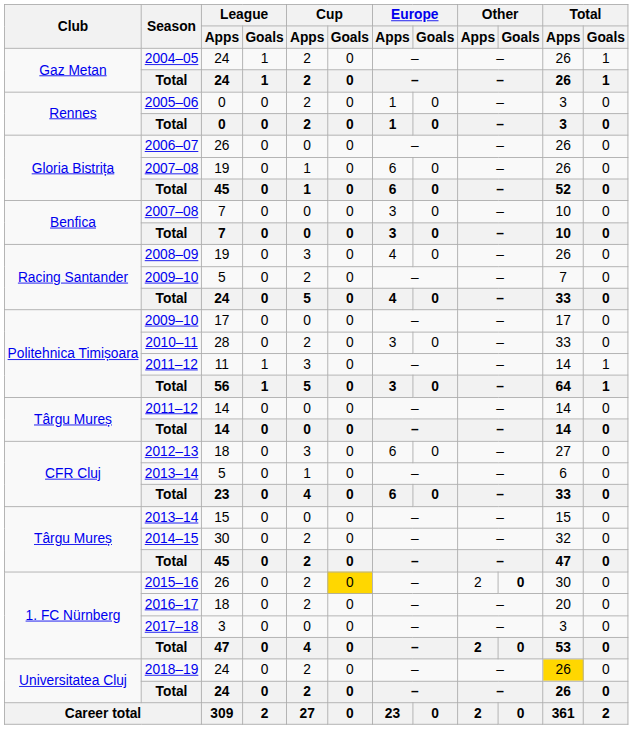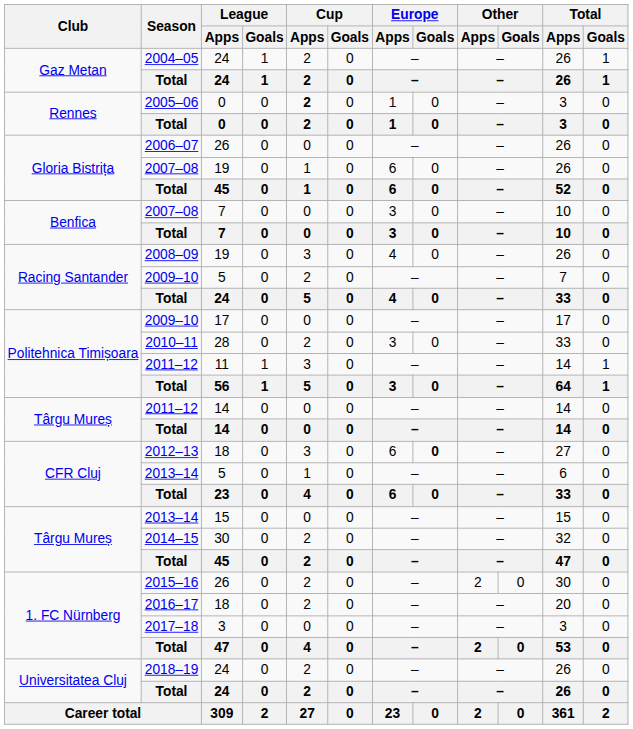(307, 102) normal -> (307, 102) bold
(435, 451) normal -> (435, 451) bold
(350, 582) gold background -> (350, 582) no background
(520, 582) bold -> (520, 582) normal
(563, 670) gold background -> (563, 670) no background
